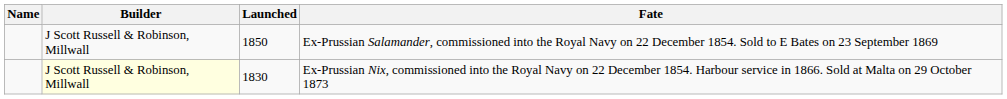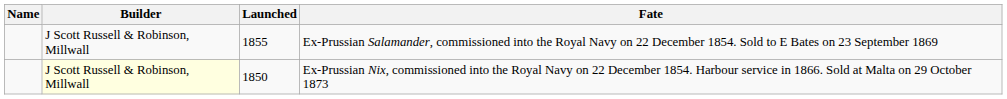(255, 42) 1850 -> (255, 42) 1855
(255, 76) 1830 -> (255, 76) 1850
